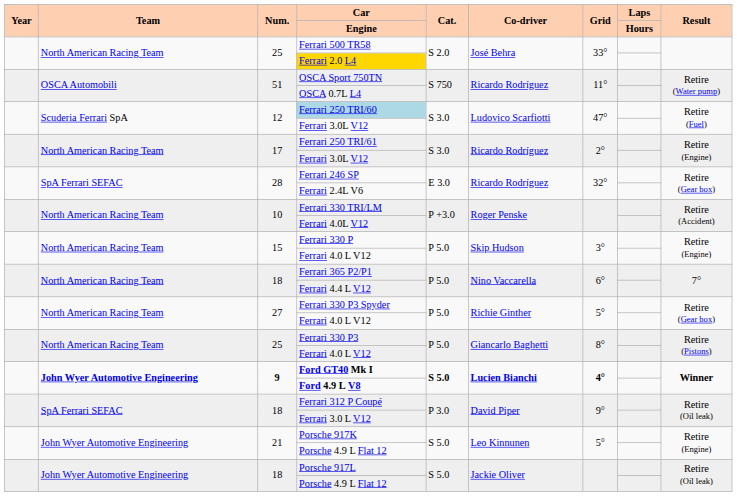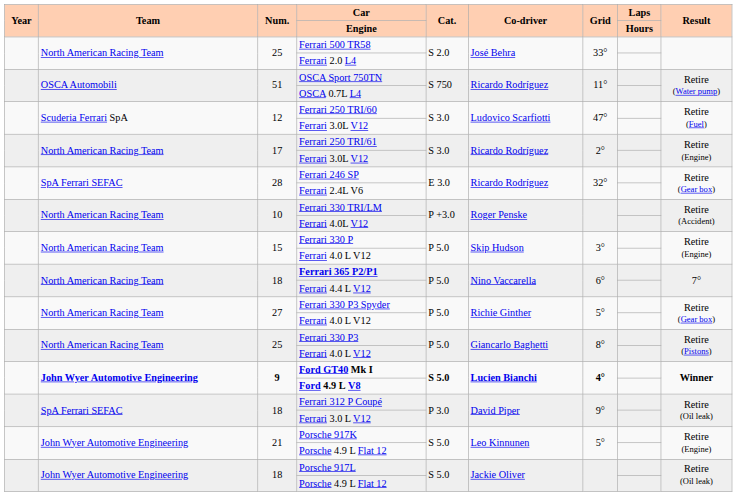(328, 61) gold background -> (328, 61) no background
(338, 110) lightblue background -> (338, 110) no background
(335, 272) normal -> (338, 272) bold
